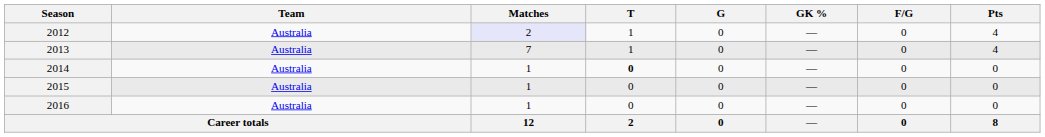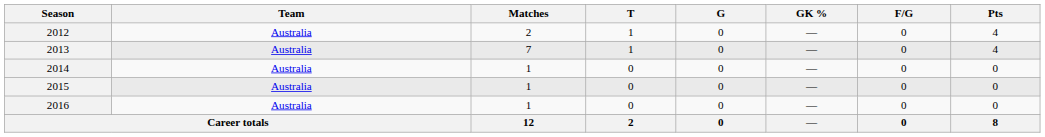(529, 32) lavender background -> (529, 32) no background
(631, 68) bold -> (631, 68) normal
